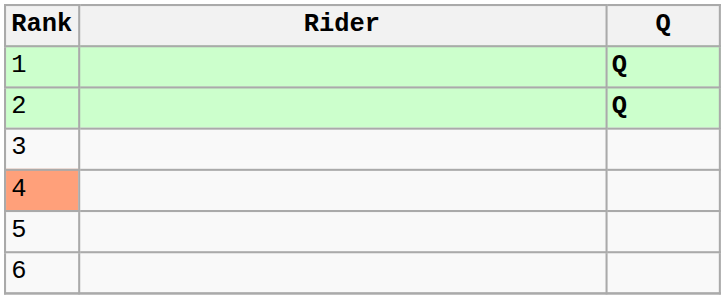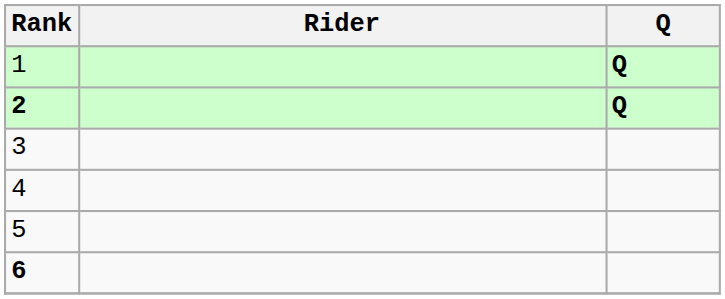(19, 108) normal -> (19, 108) bold
(19, 190) lightsalmon background -> (19, 190) no background
(19, 272) normal -> (19, 272) bold
